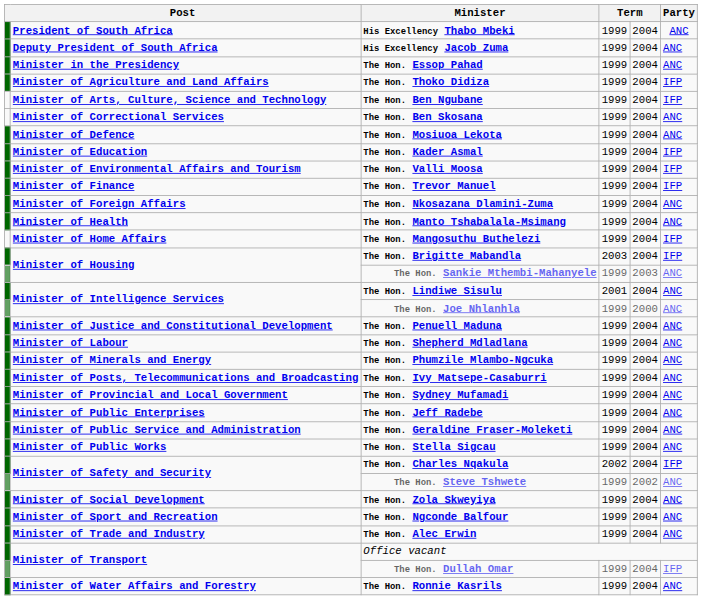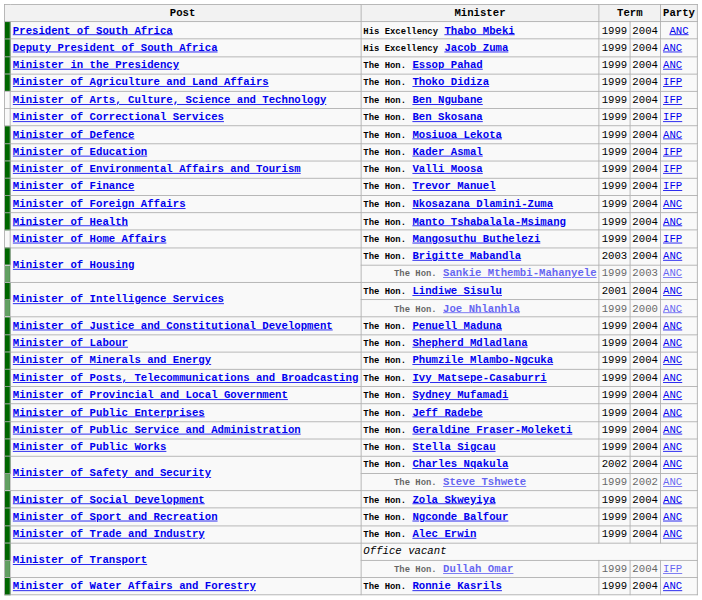(673, 117) ANC -> (673, 117) IFP
(673, 256) IFP -> (673, 256) ANC
(673, 465) IFP -> (673, 465) ANC
